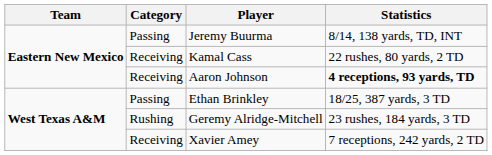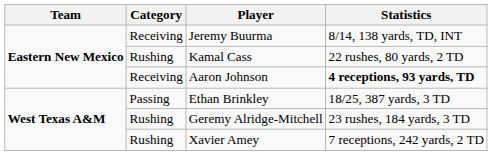(150, 35) Passing -> (156, 35) Receiving
(156, 56) Receiving -> (151, 56) Rushing
(156, 139) Receiving -> (151, 139) Rushing
